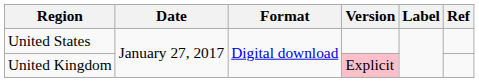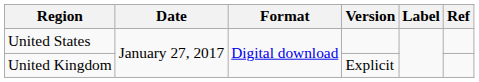(370, 65) pink background -> (370, 65) no background
